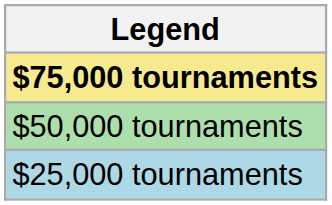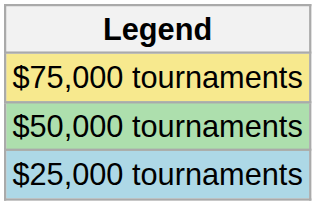(165, 77) bold -> (158, 77) normal
